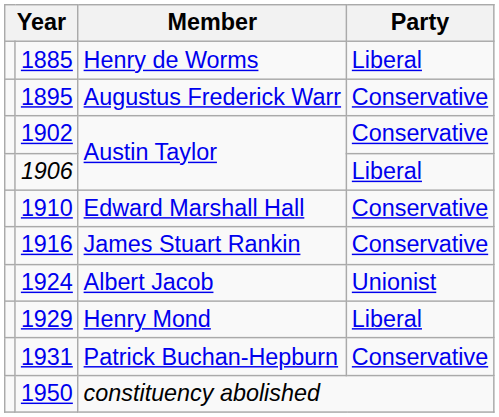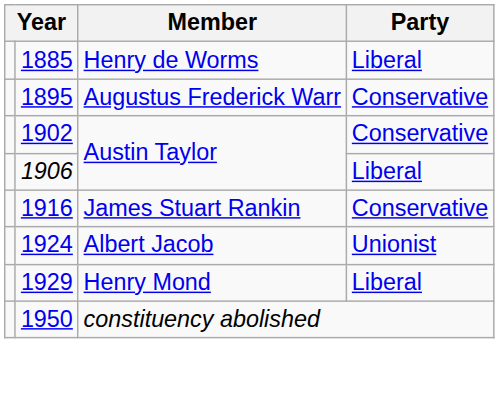- row: (47, 208)
- row: (47, 356)
